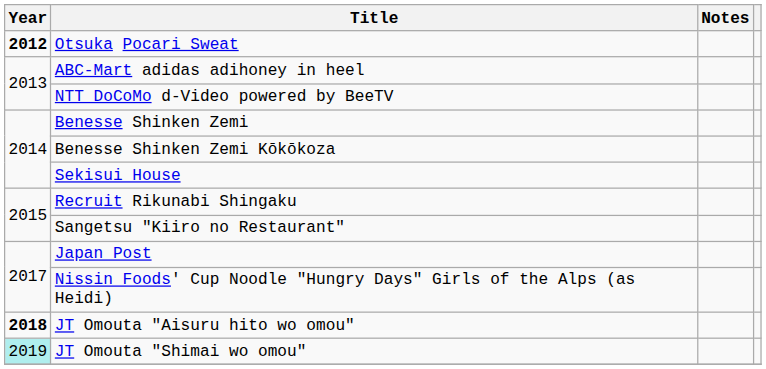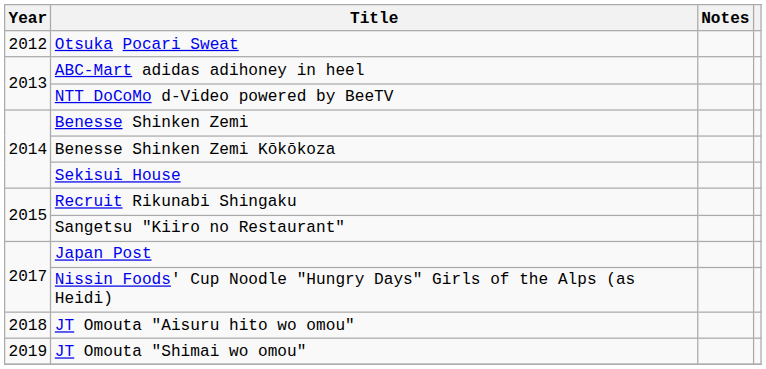(28, 44) bold -> (28, 44) normal
(28, 325) bold -> (28, 325) normal
(28, 352) paleturquoise background -> (28, 352) no background
